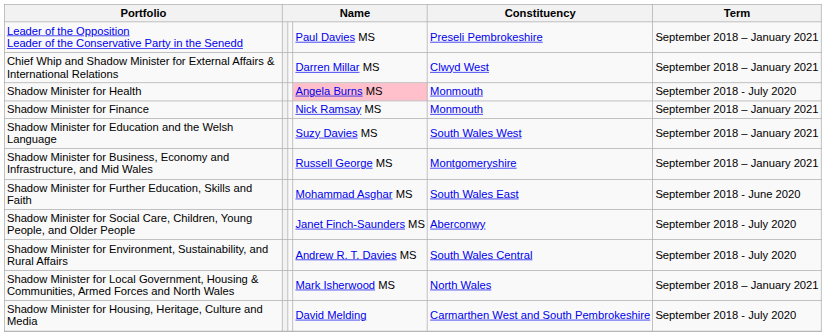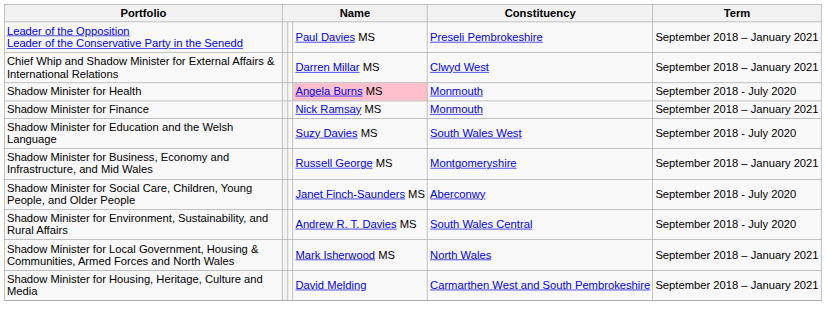(737, 133) September 2018 – January 2021 -> (726, 133) September 2018 - July 2020
- row: (130, 194)
(726, 315) September 2018 - July 2020 -> (737, 285) September 2018 – January 2021
